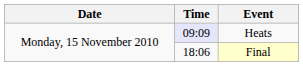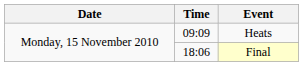(196, 33) lavender background -> (196, 33) no background
